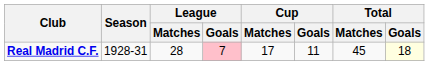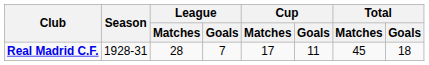(222, 51) pink background -> (222, 51) no background
(405, 51) lightyellow background -> (405, 51) no background
